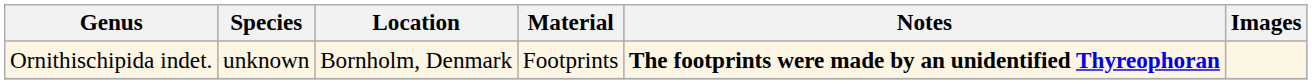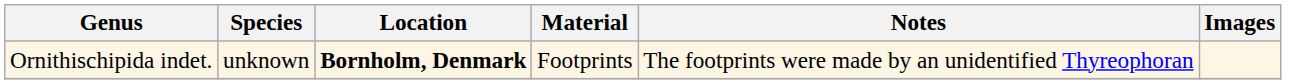(416, 59) normal -> (423, 59) bold
(924, 59) bold -> (918, 59) normal
